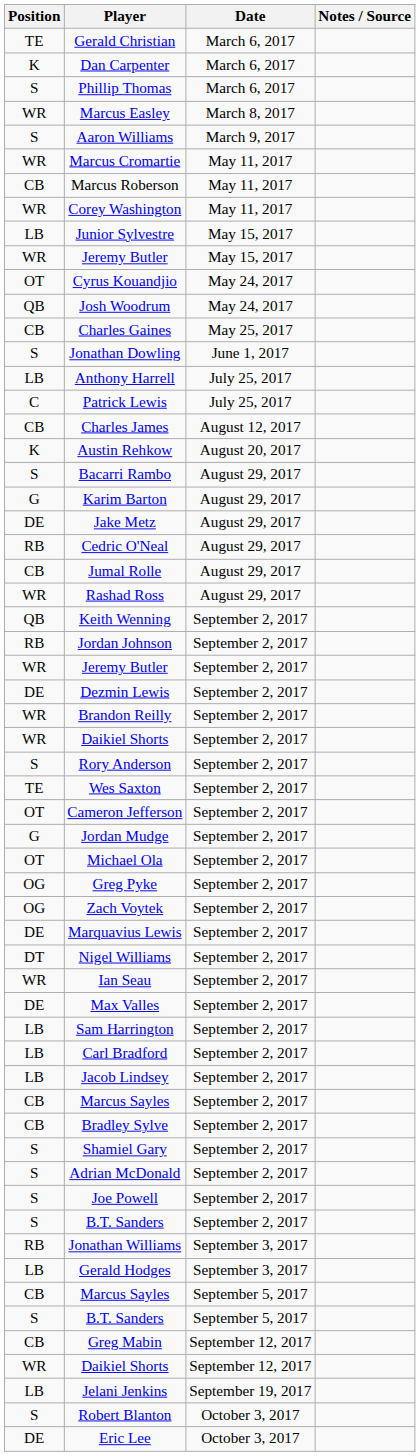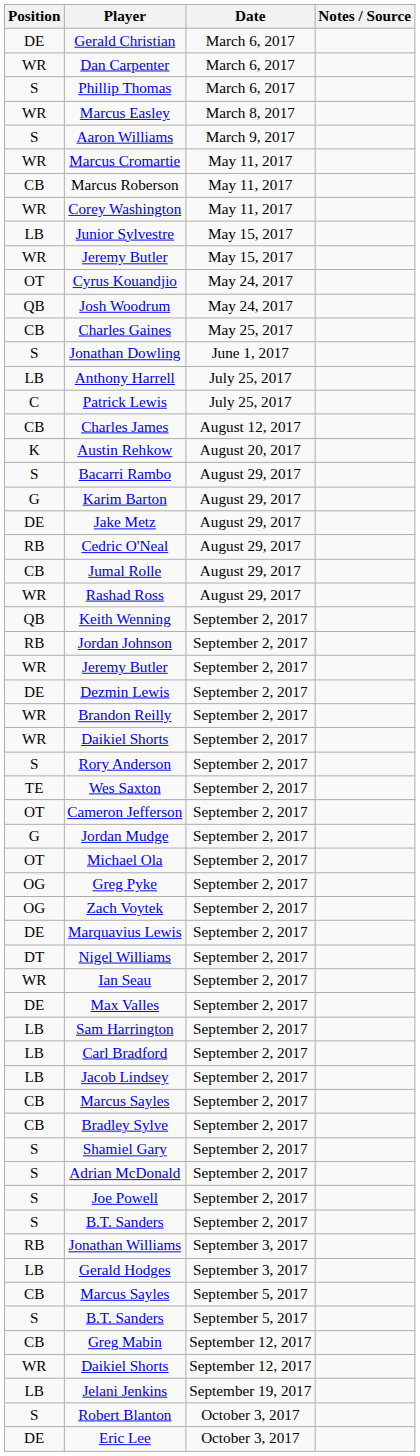(34, 40) TE -> (34, 40) DE
(34, 64) K -> (34, 64) WR
